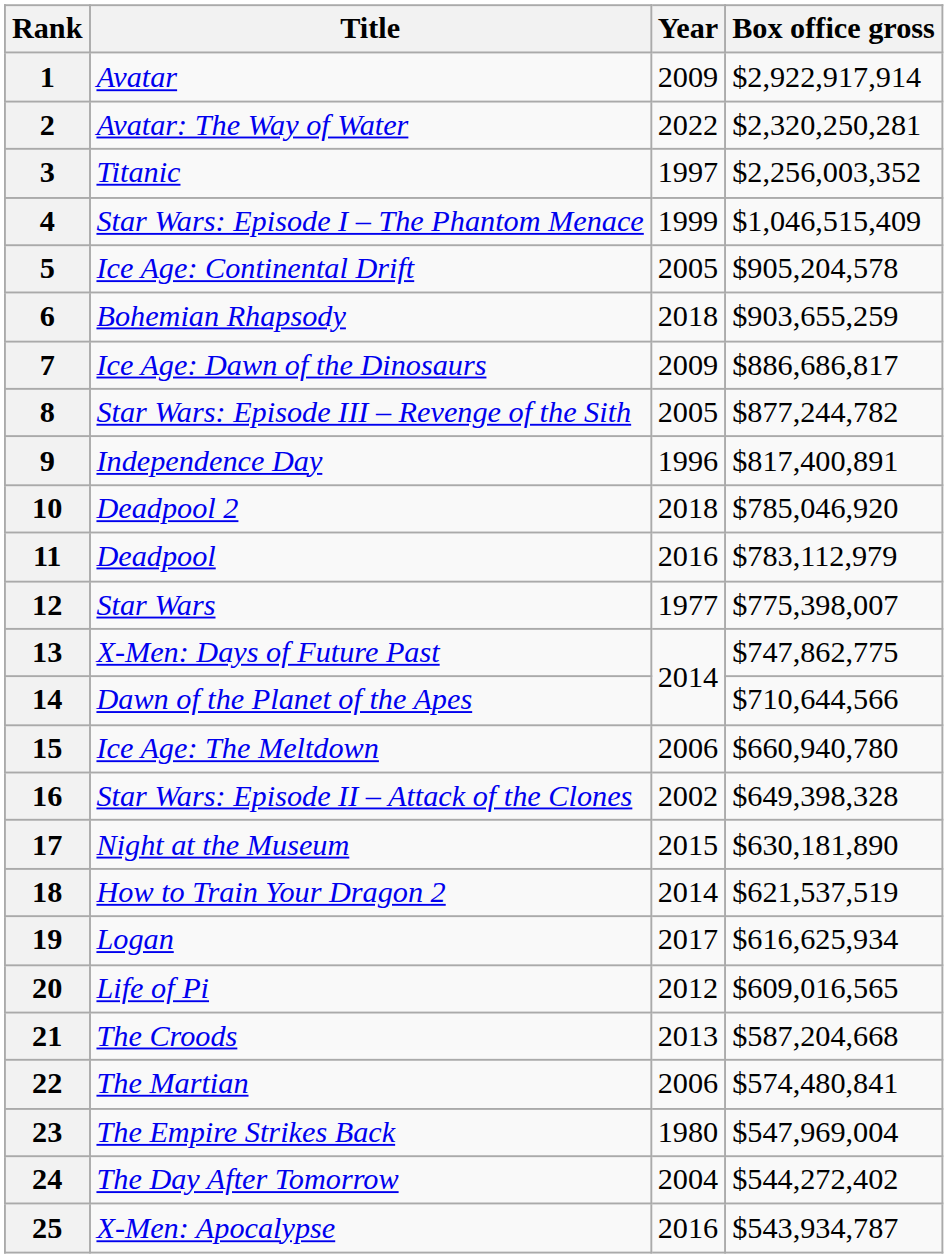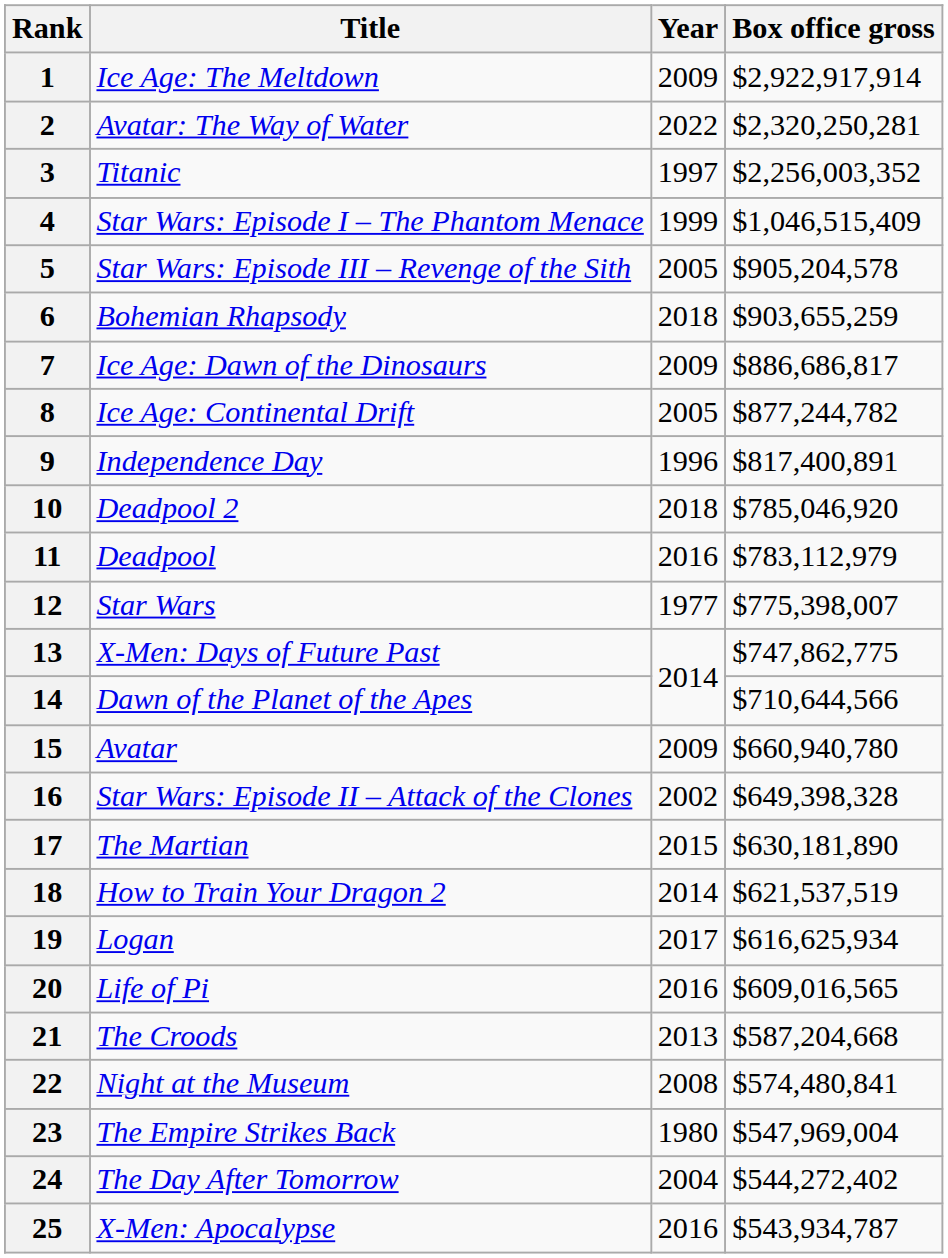(137, 76) Avatar -> (238, 76) Ice Age: The Meltdown
(255, 268) Ice Age: Continental Drift -> (364, 268) Star Wars: Episode III – Revenge of the Sith
(364, 412) Star Wars: Episode III – Revenge of the Sith -> (255, 412) Ice Age: Continental Drift
(238, 748) Ice Age: The Meltdown -> (137, 748) Avatar
(688, 748) 2006 -> (688, 748) 2009
(223, 844) Night at the Museum -> (172, 844) The Martian
(688, 987) 2012 -> (688, 987) 2016
(172, 1083) The Martian -> (223, 1083) Night at the Museum
(688, 1083) 2006 -> (688, 1083) 2008
